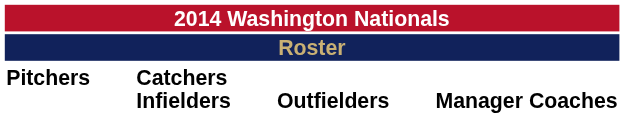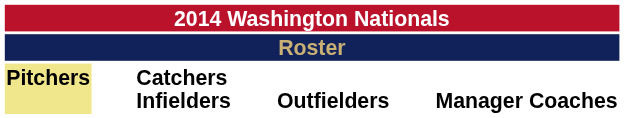(48, 77) no background -> (48, 77) khaki background
